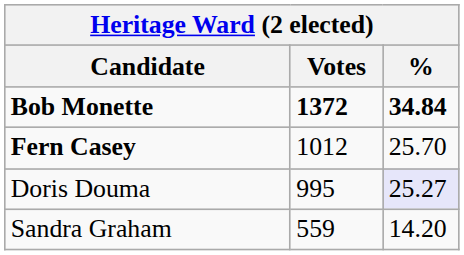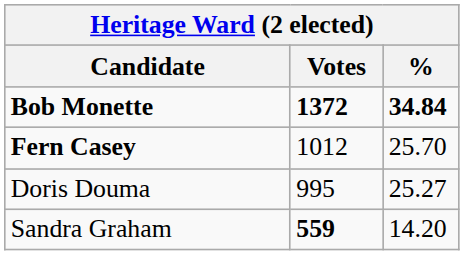(418, 188) lavender background -> (418, 188) no background
(316, 229) normal -> (316, 229) bold
